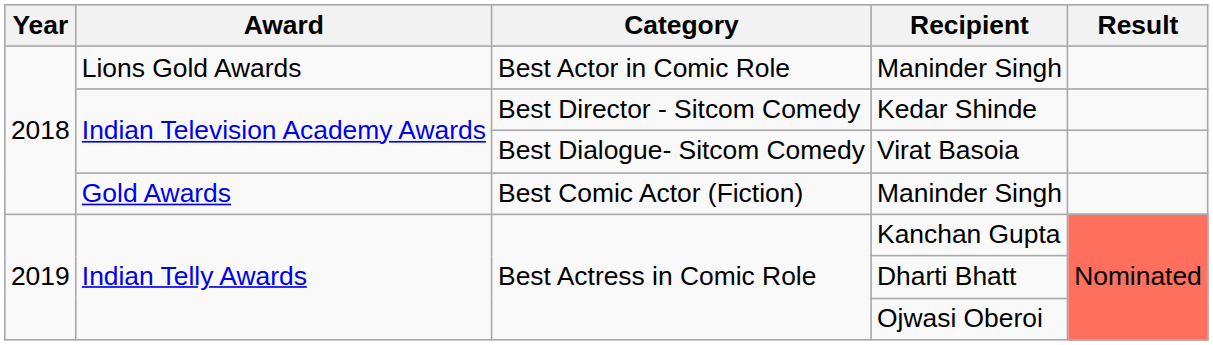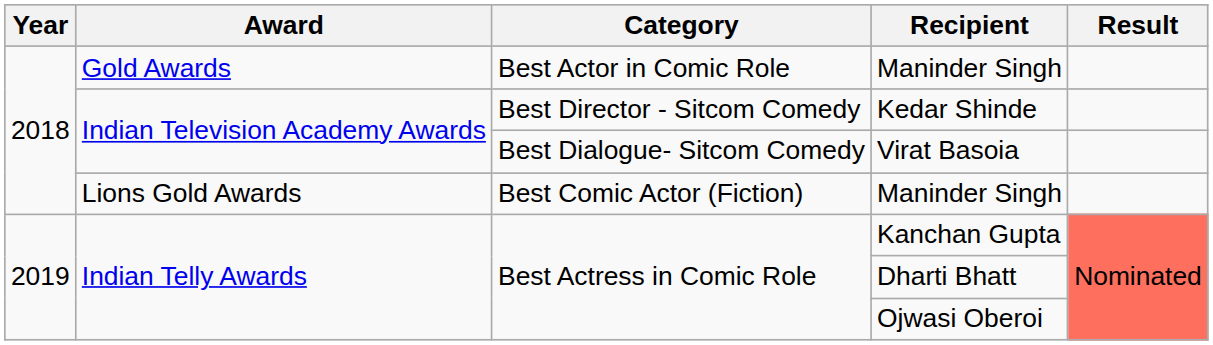(192, 67) Lions Gold Awards -> (156, 67) Gold Awards
(156, 192) Gold Awards -> (192, 192) Lions Gold Awards
